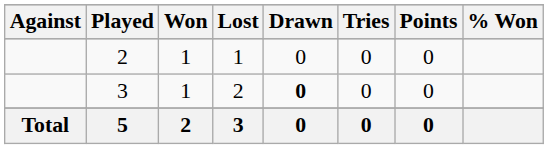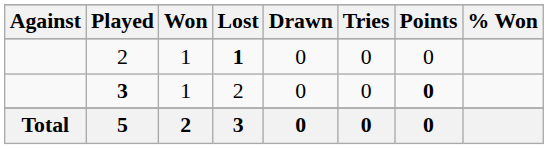(238, 56) normal -> (238, 56) bold
(122, 90) normal -> (122, 90) bold
(301, 90) bold -> (301, 90) normal
(429, 90) normal -> (429, 90) bold
